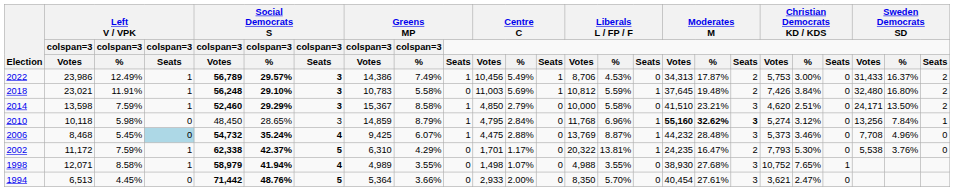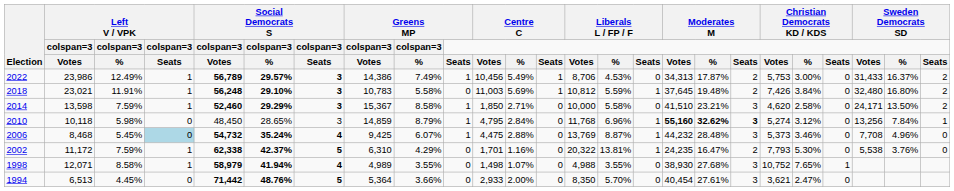(492, 106) 4,850 -> (492, 106) 1,850
(521, 106) 2.79% -> (521, 106) 2.71%
(808, 106) 2.51% -> (808, 106) 2.58%
(521, 150) 1.17% -> (521, 150) 1.16%
